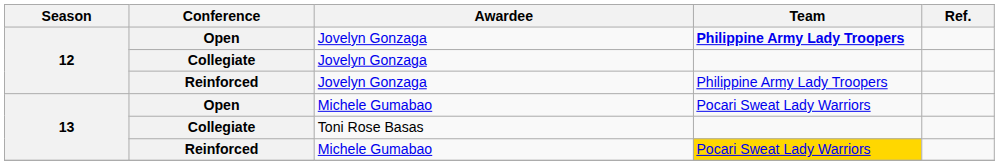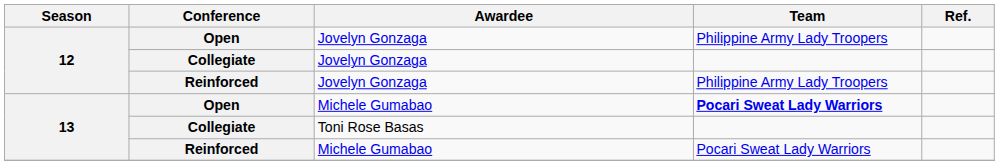(800, 38) bold -> (792, 38) normal
(784, 105) normal -> (789, 105) bold
(784, 150) gold background -> (784, 150) no background
